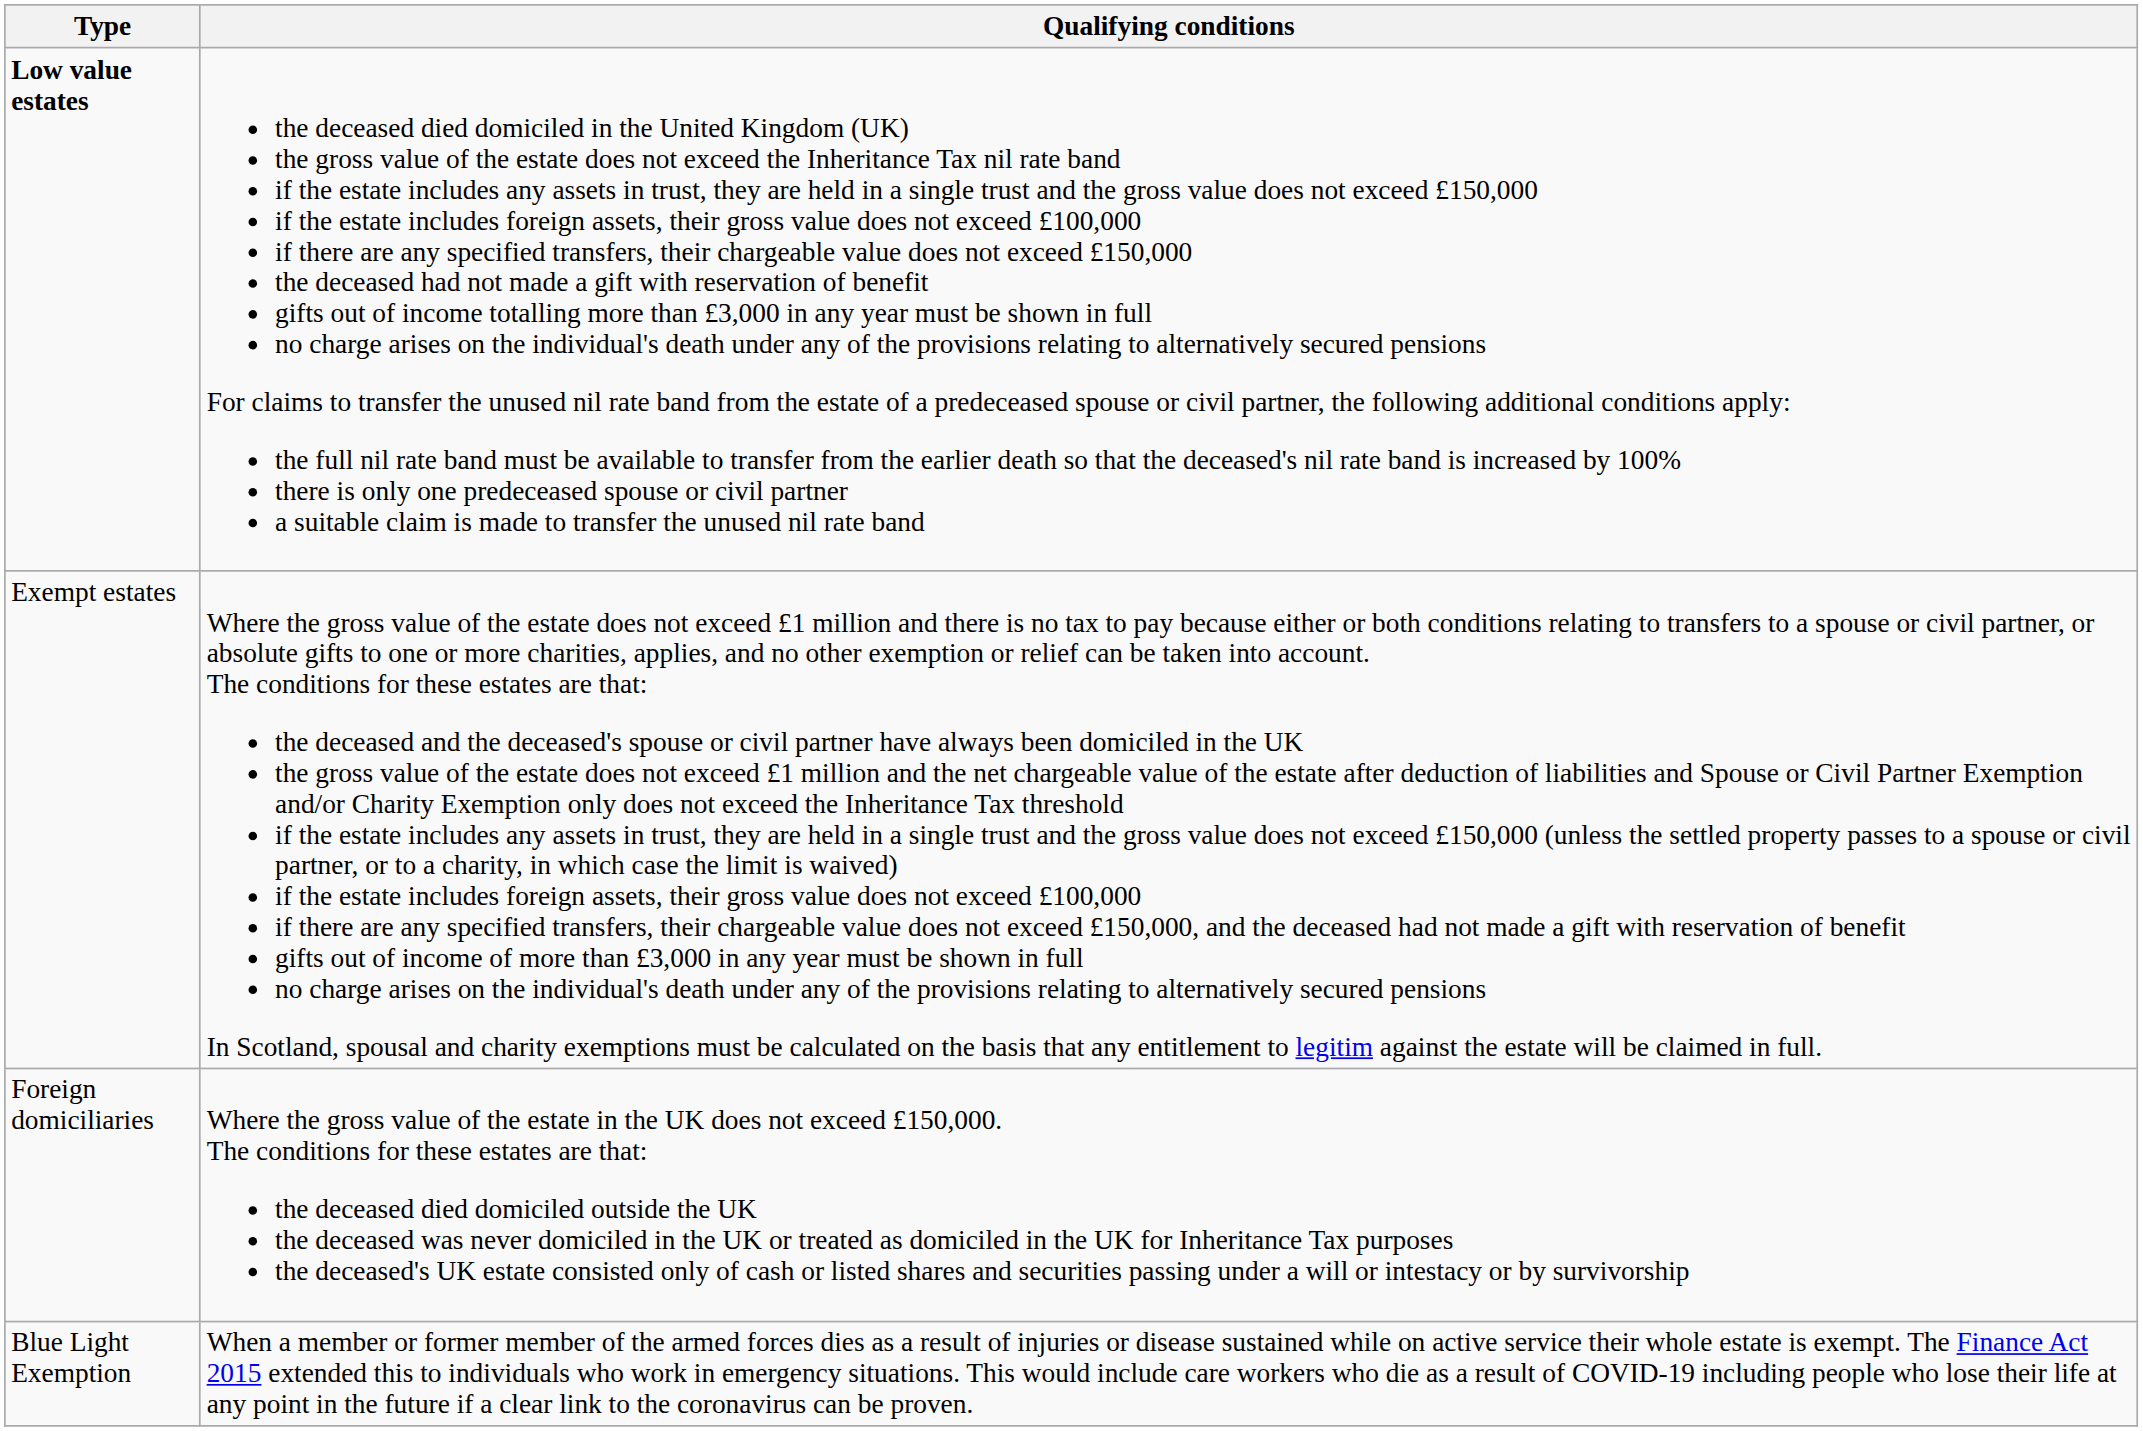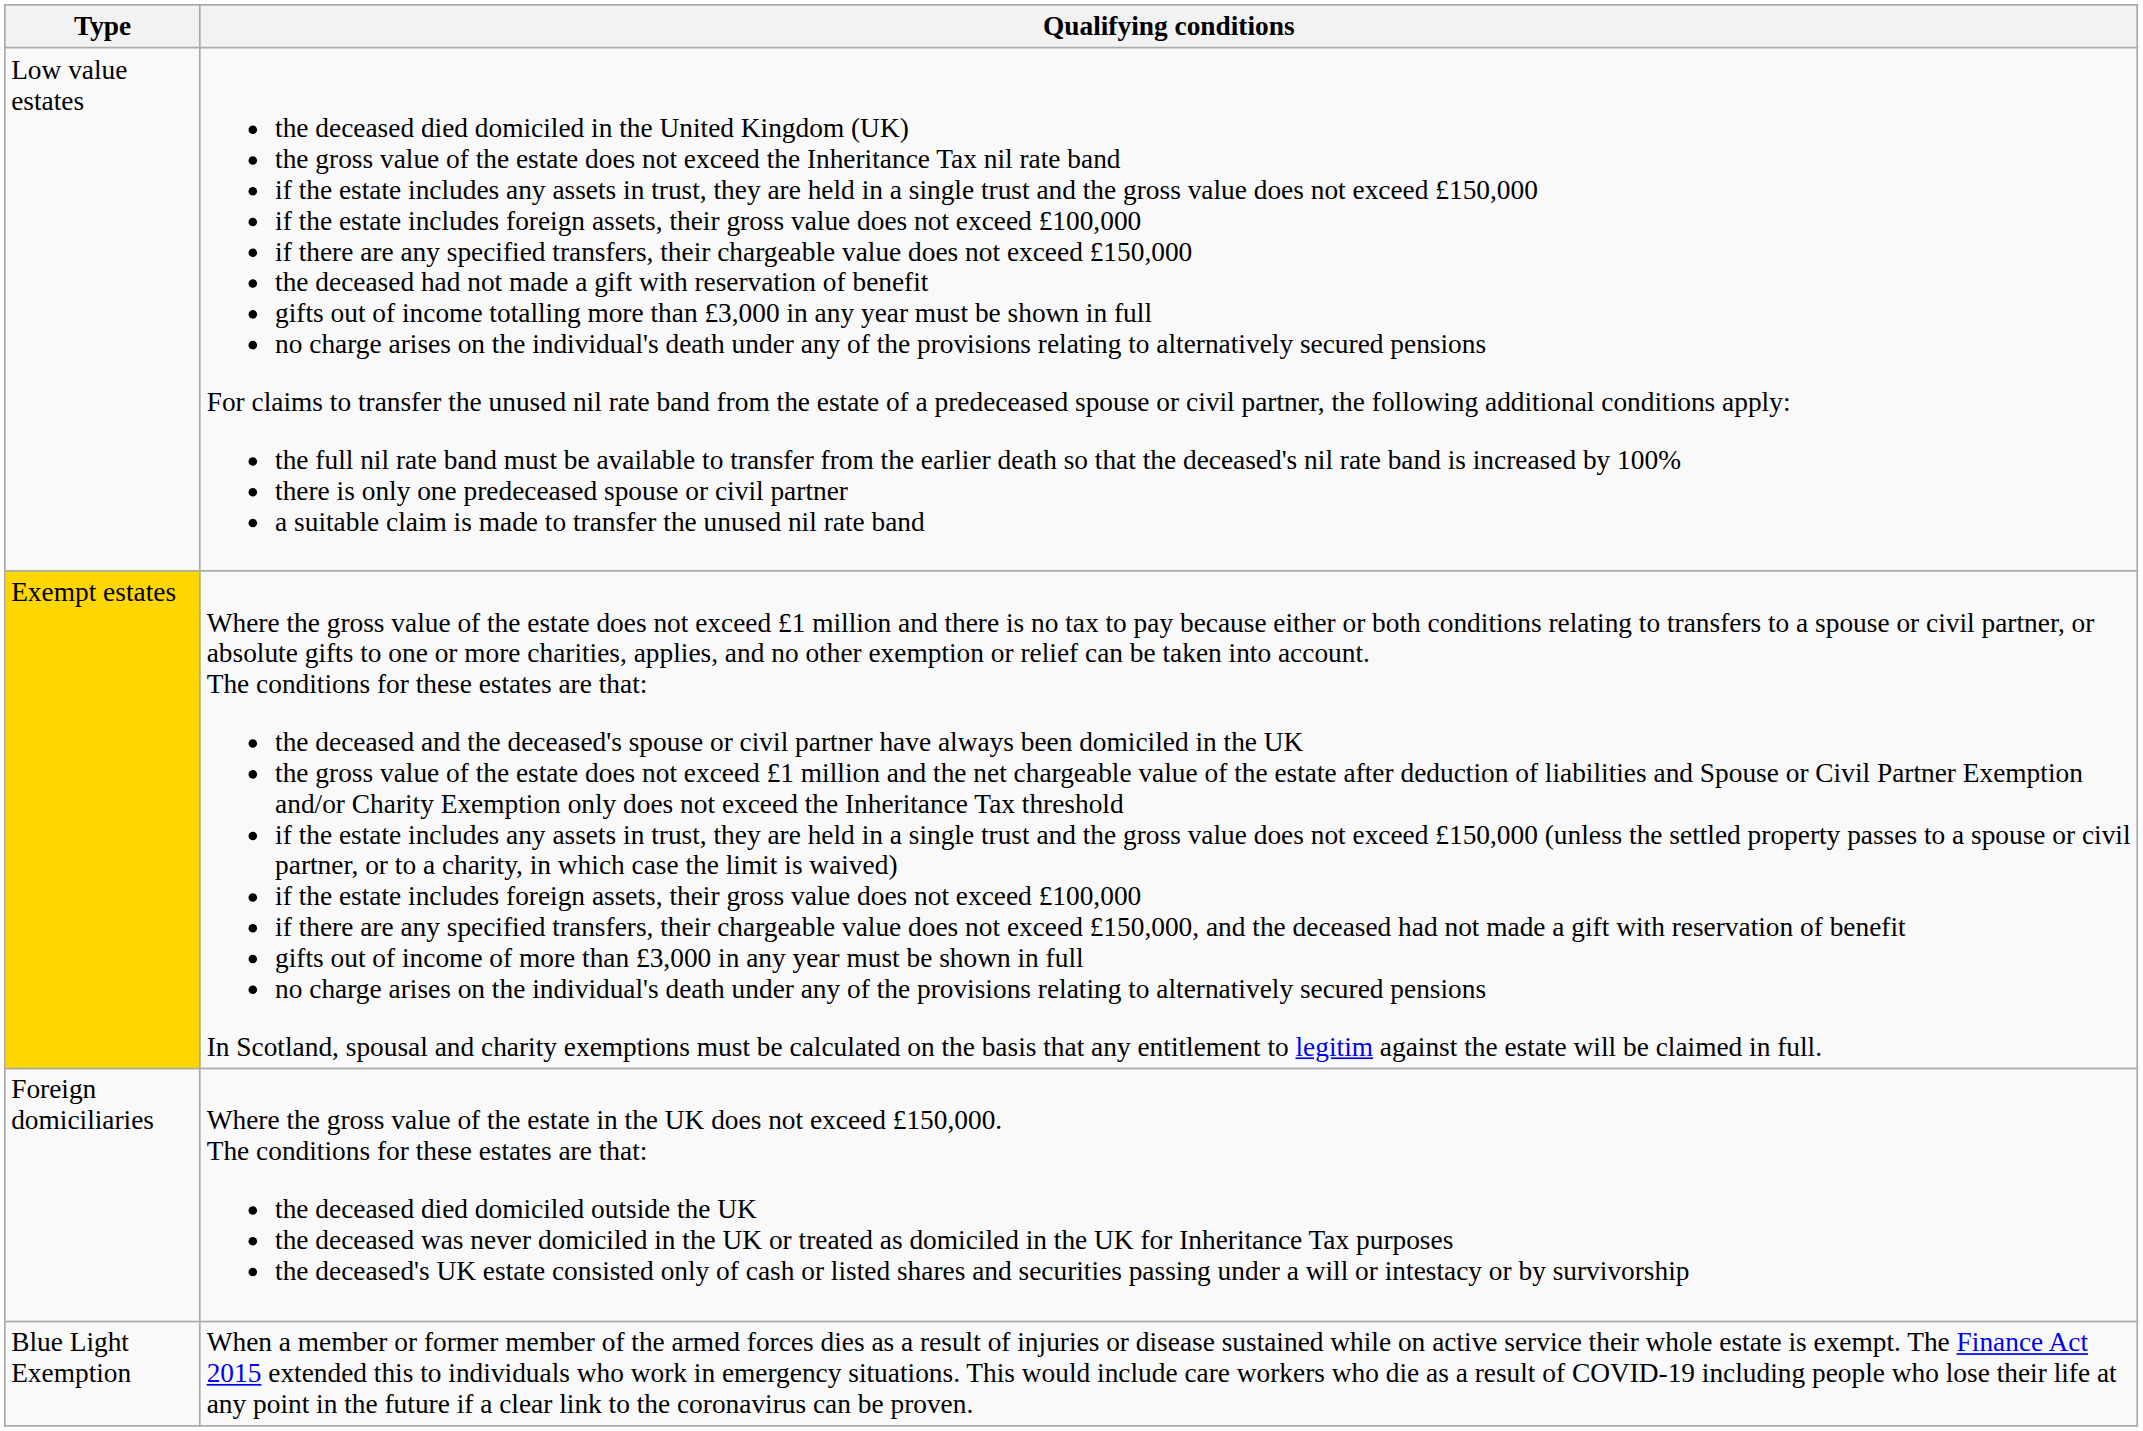(72, 84) bold -> (69, 84) normal
(94, 591) no background -> (94, 591) gold background
